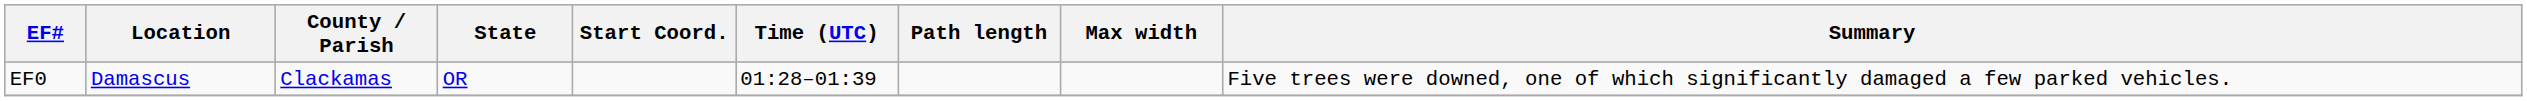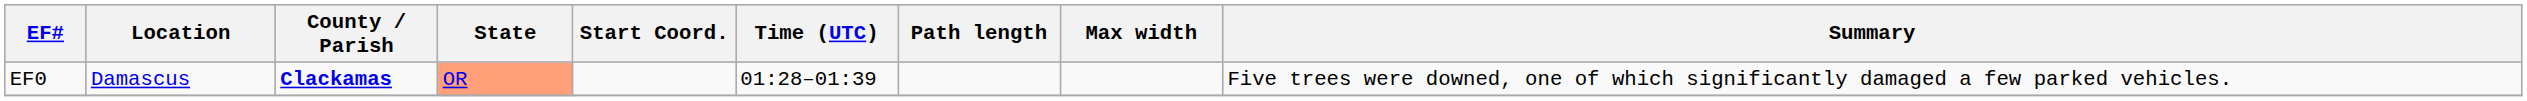(336, 79) normal -> (336, 79) bold
(455, 79) no background -> (455, 79) lightsalmon background
